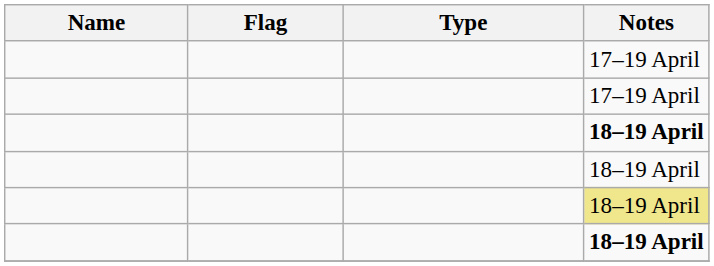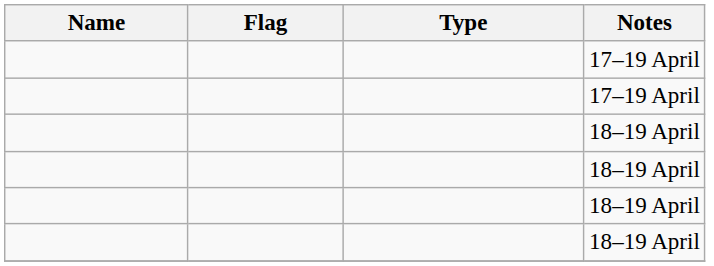(646, 132) bold -> (644, 132) normal
(644, 205) khaki background -> (644, 205) no background
(646, 242) bold -> (644, 242) normal
